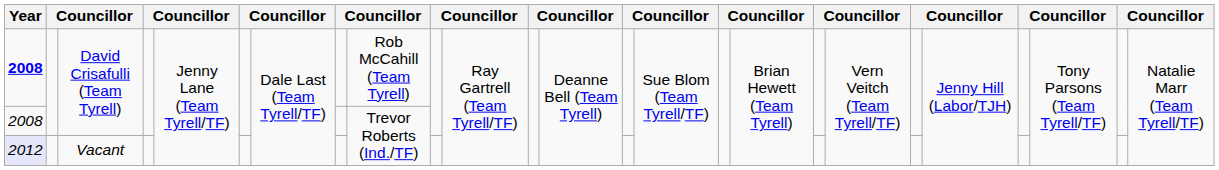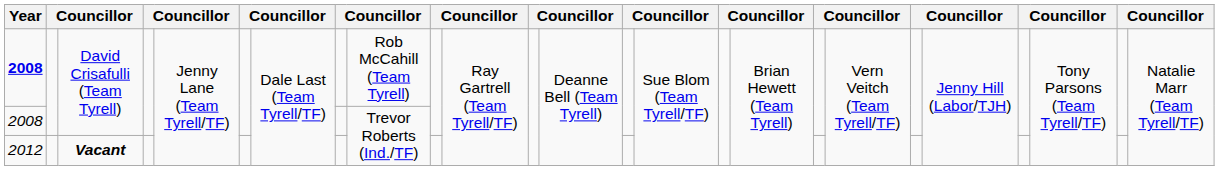(25, 150) lavender background -> (25, 150) no background
(100, 150) normal -> (100, 150) bold
